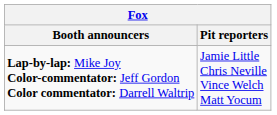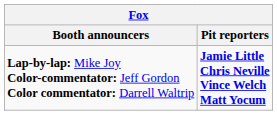(234, 78) normal -> (235, 78) bold
